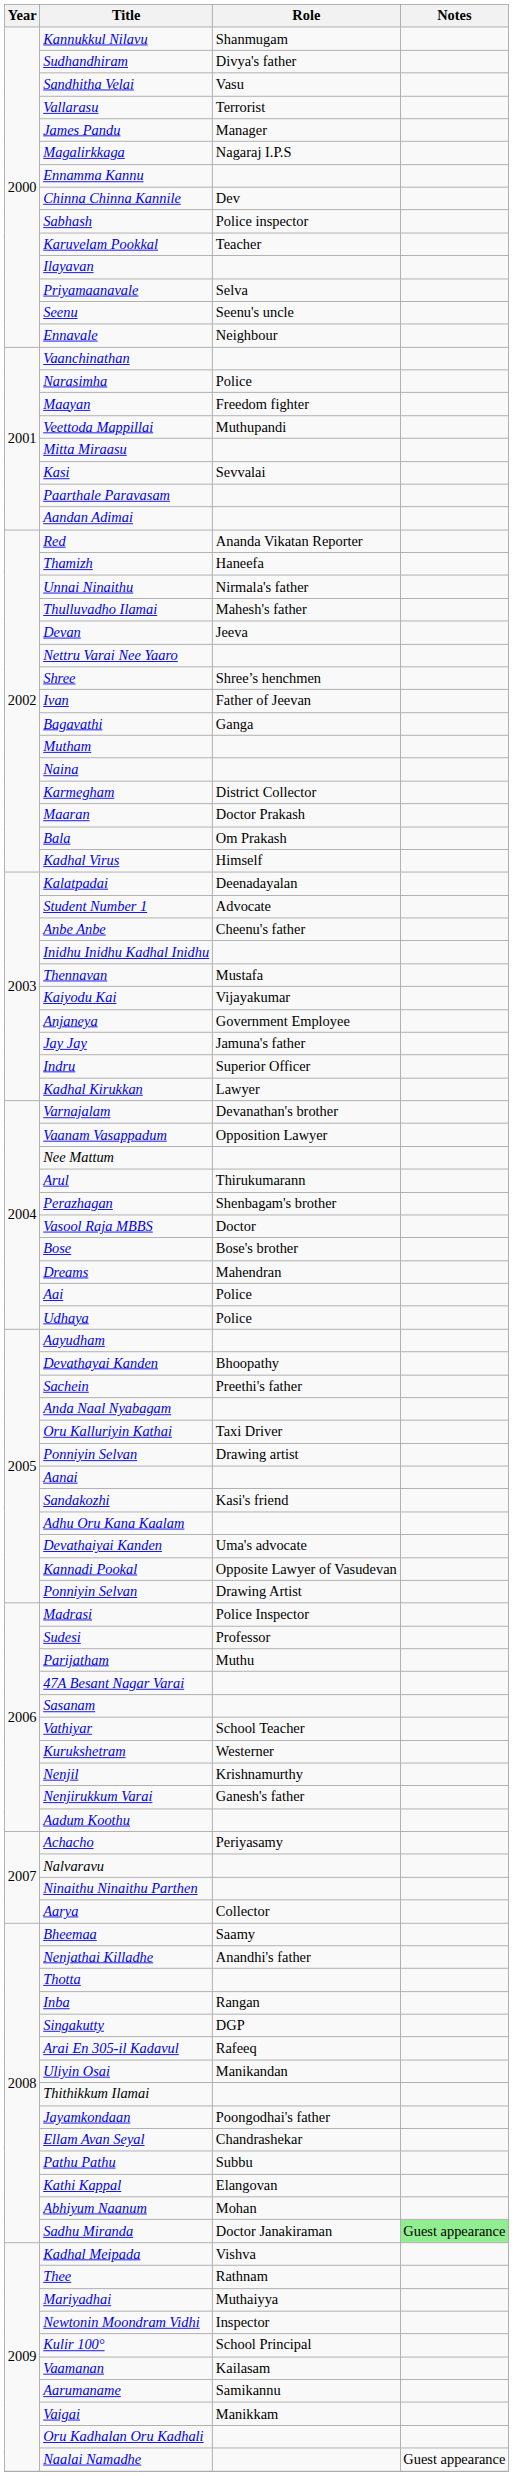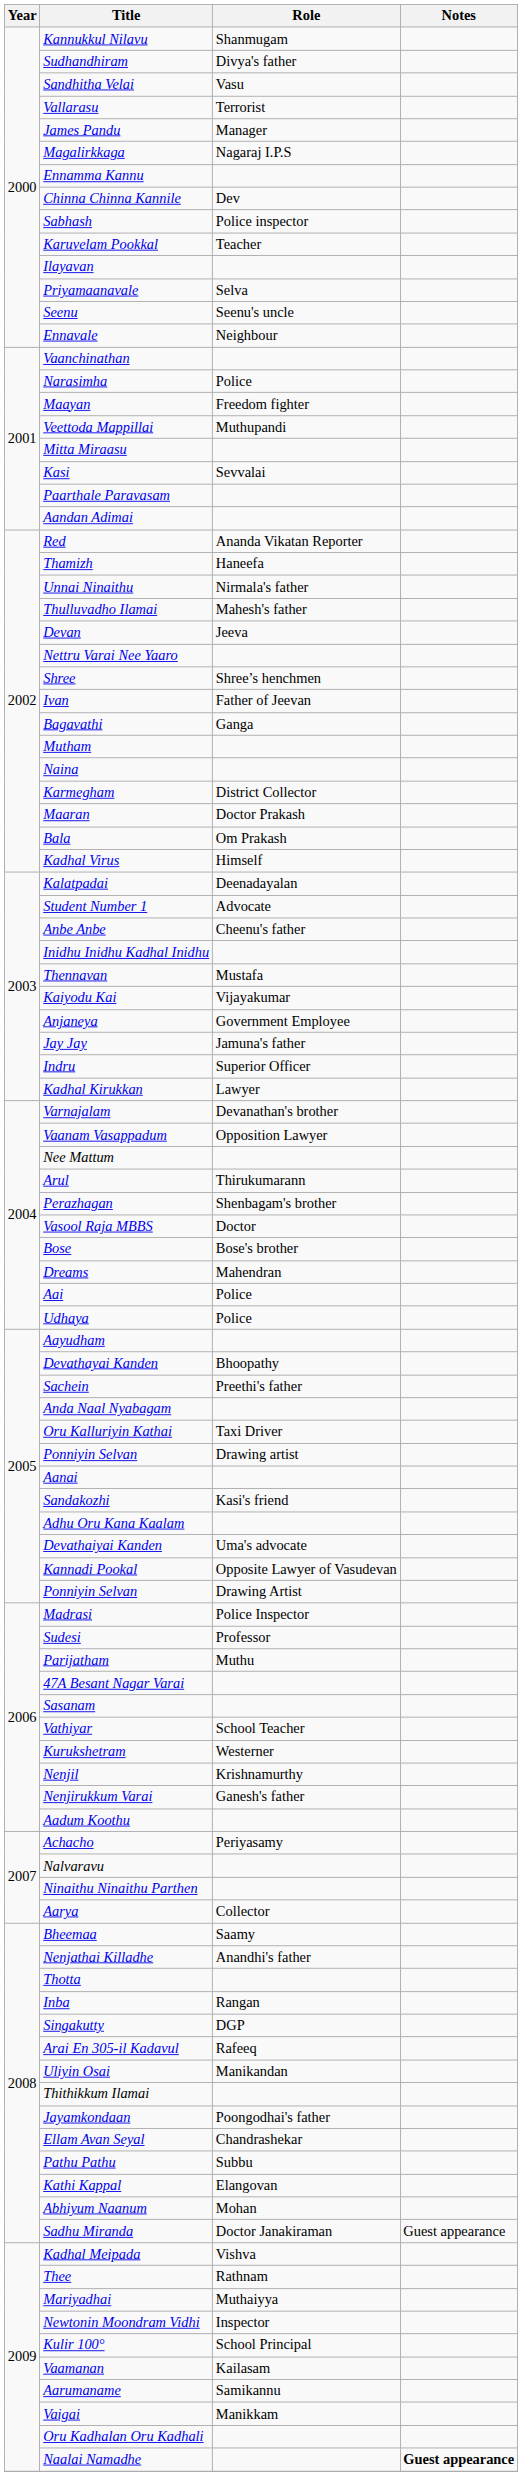(454, 2231) lightgreen background -> (454, 2231) no background
(454, 2459) normal -> (459, 2459) bold
